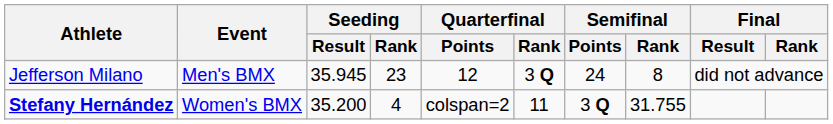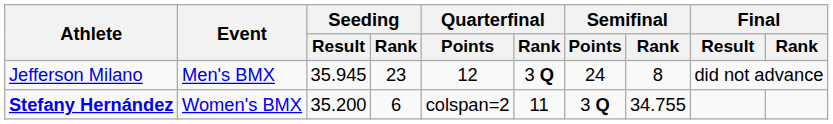(396, 105) 4 -> (396, 105) 6
(658, 105) 31.755 -> (658, 105) 34.755
